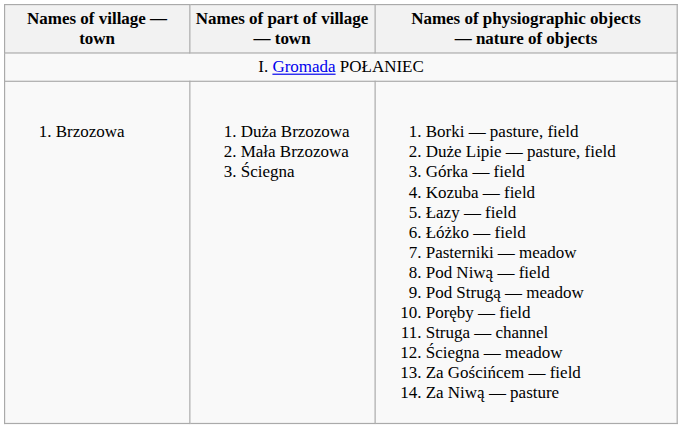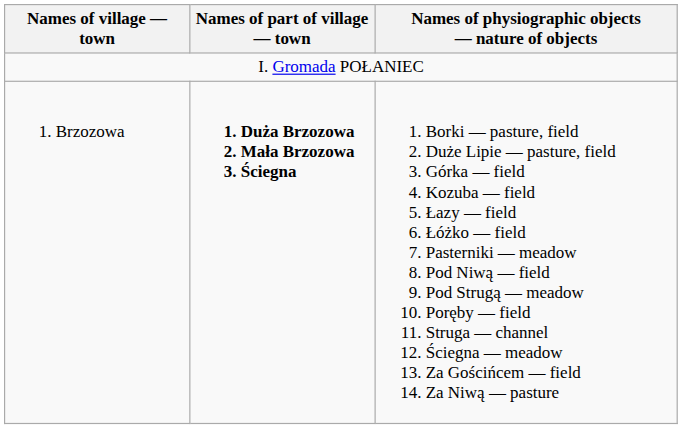(282, 152) normal -> (282, 152) bold
